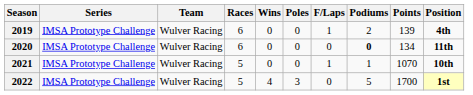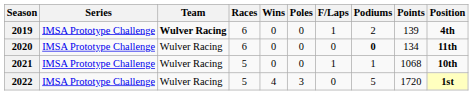(191, 30) normal -> (193, 30) bold
(407, 64) 1070 -> (411, 64) 1068
(407, 81) 1700 -> (411, 81) 1720
